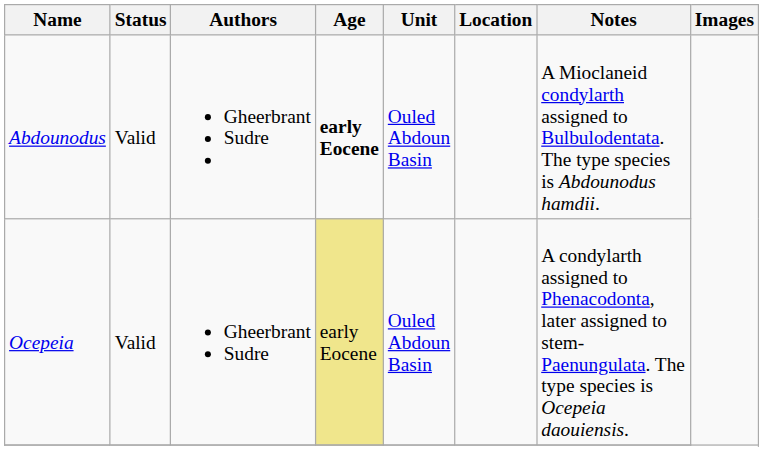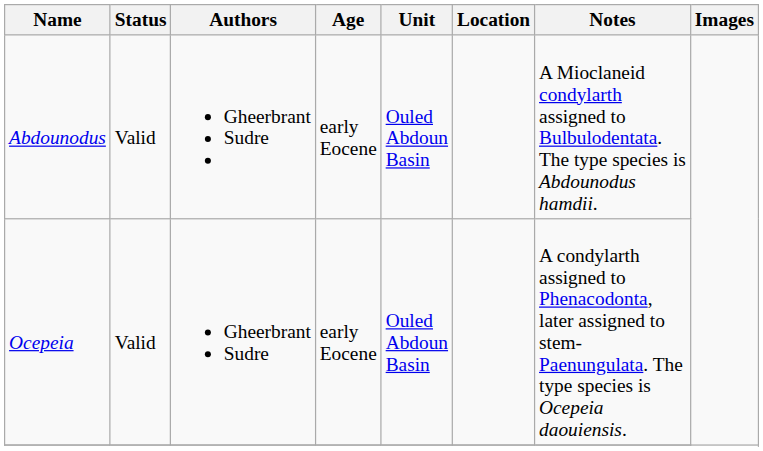(349, 137) bold -> (348, 137) normal
(348, 342) khaki background -> (348, 342) no background
